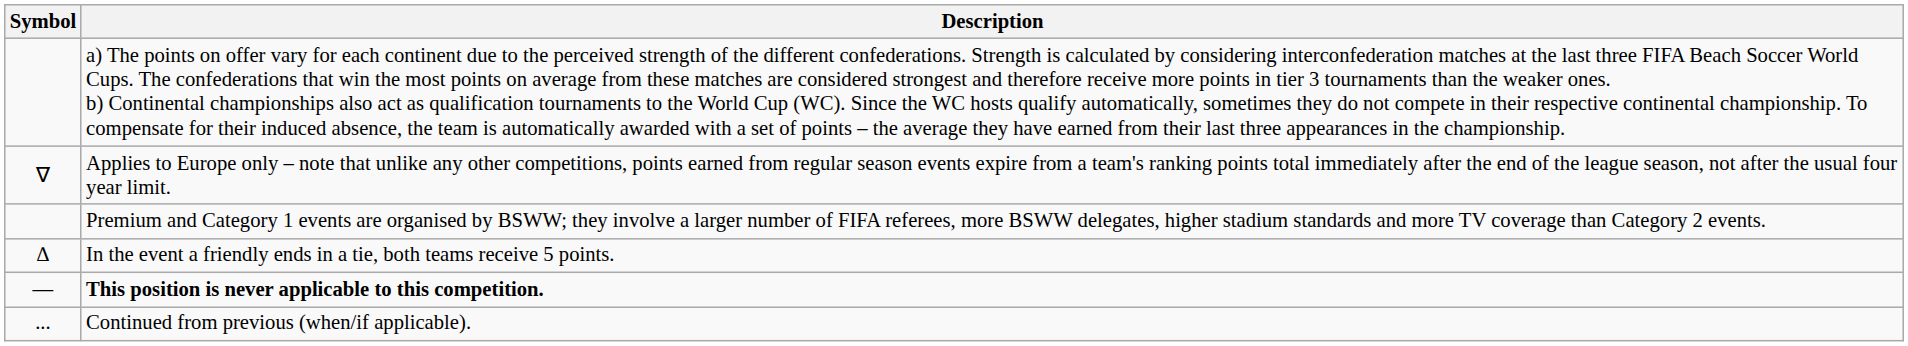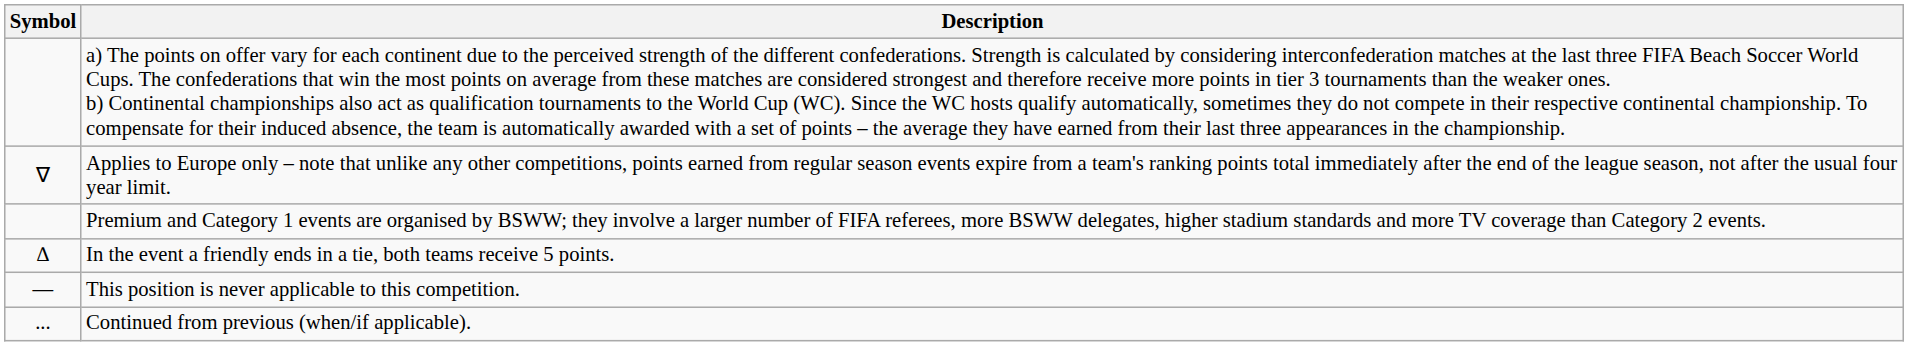(315, 288) bold -> (303, 288) normal
